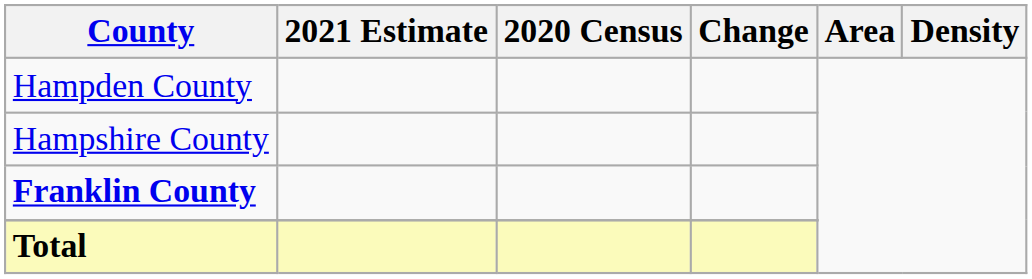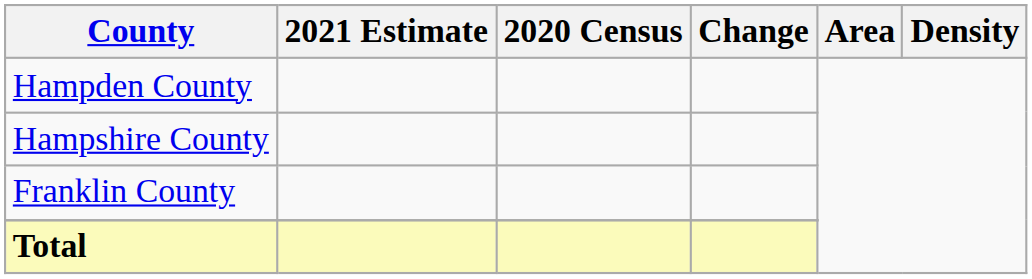(134, 191) bold -> (124, 191) normal
